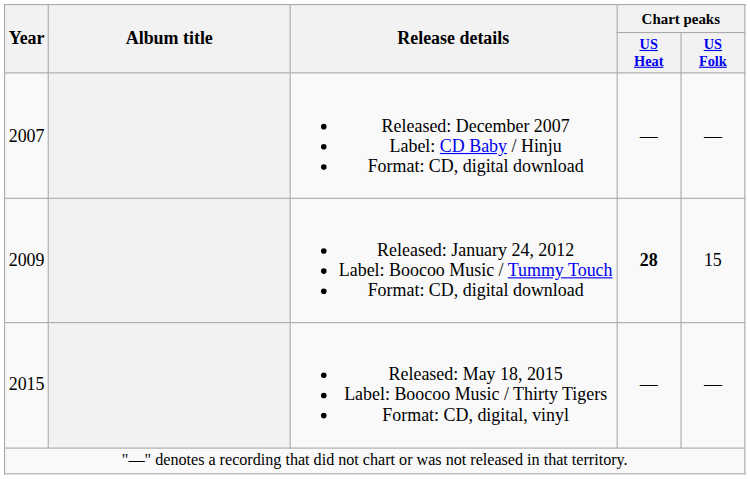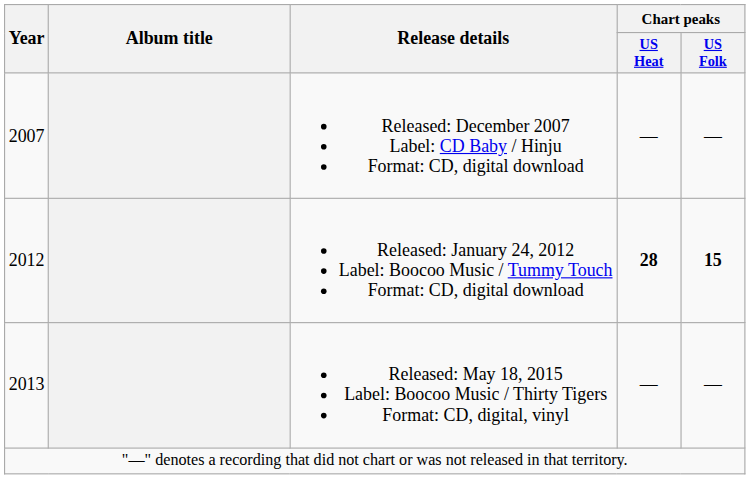(27, 260) 2009 -> (27, 260) 2012
(713, 260) normal -> (713, 260) bold
(27, 385) 2015 -> (27, 385) 2013
